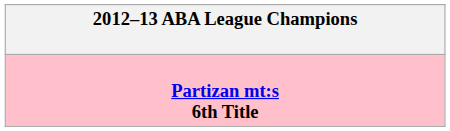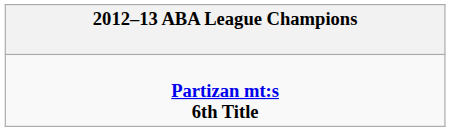(225, 100) pink background -> (225, 100) no background
